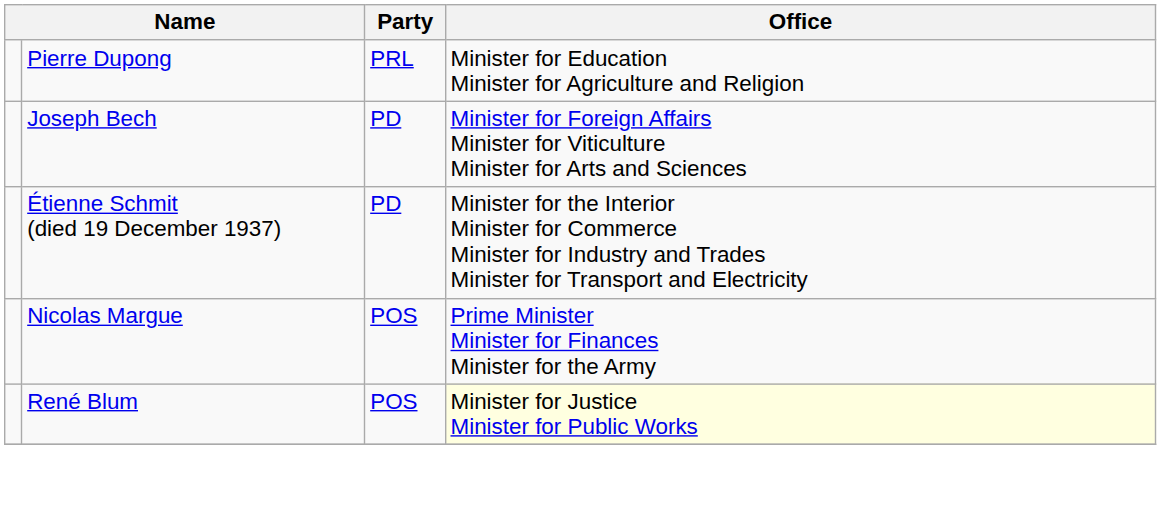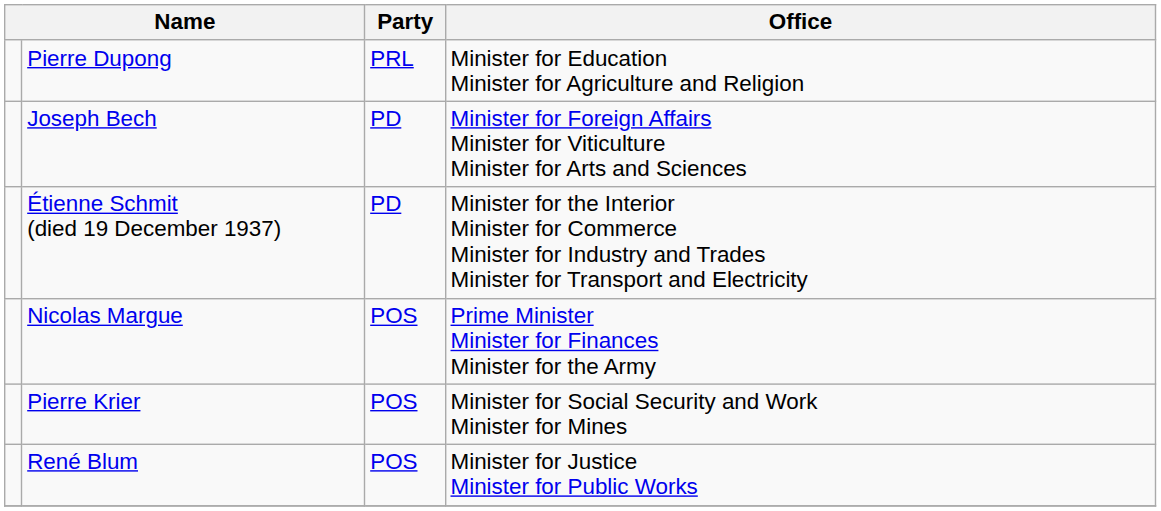+ row: (84, 401)
(574, 414) lightyellow background -> (574, 474) no background
